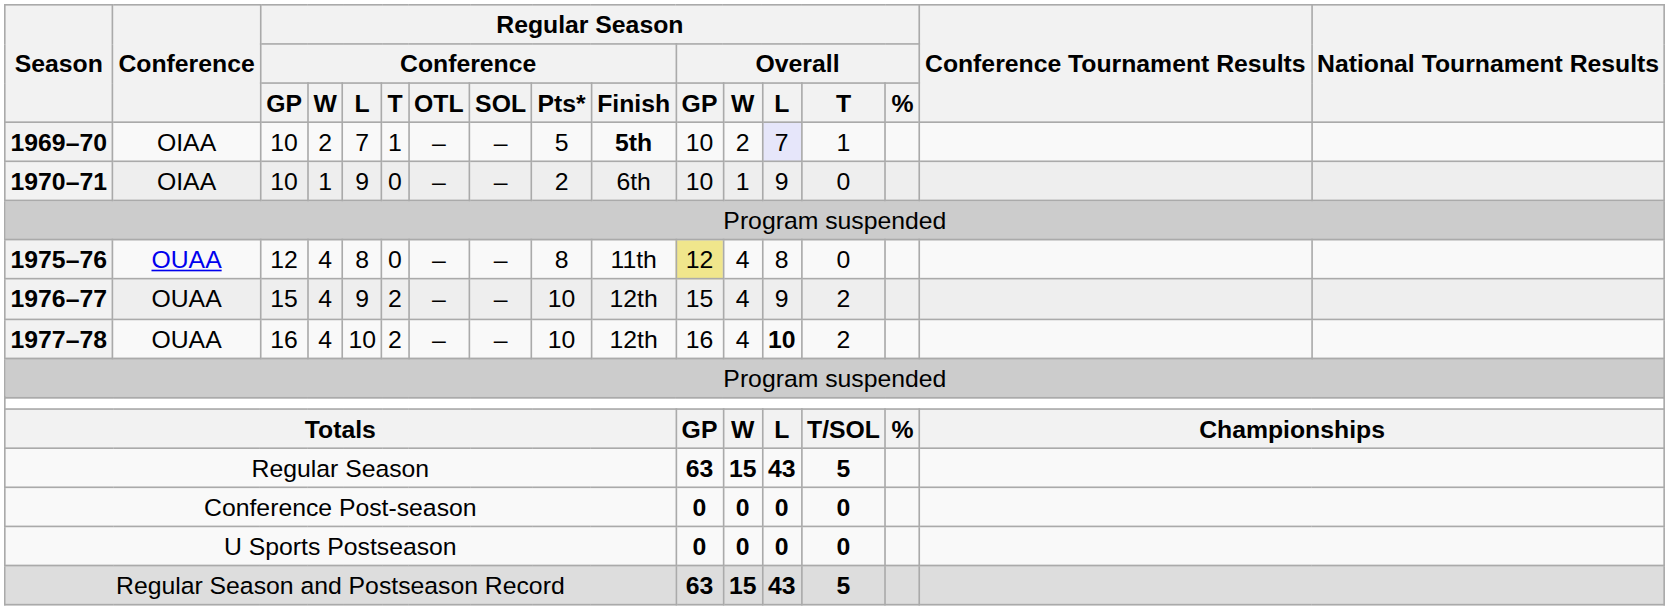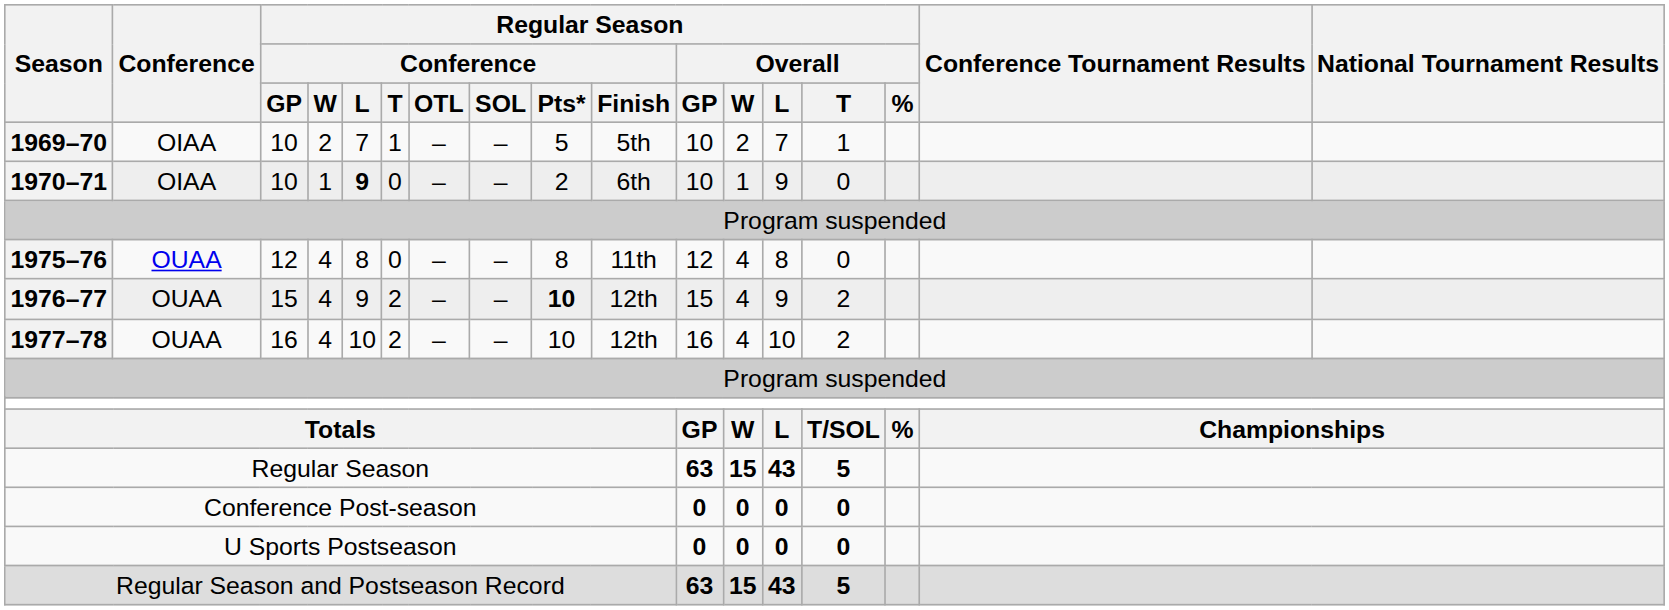(634, 142) bold -> (634, 142) normal
(782, 142) lavender background -> (782, 142) no background
(362, 182) normal -> (362, 182) bold
(700, 260) khaki background -> (700, 260) no background
(562, 299) normal -> (562, 299) bold
(782, 338) bold -> (782, 338) normal
